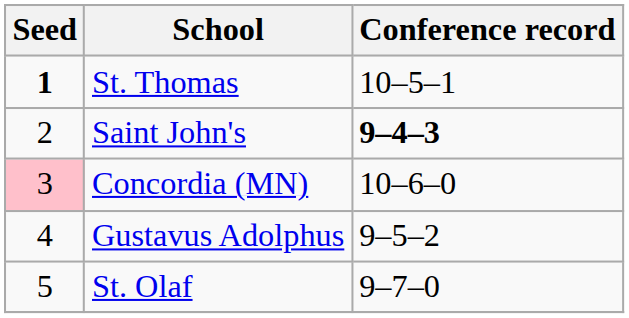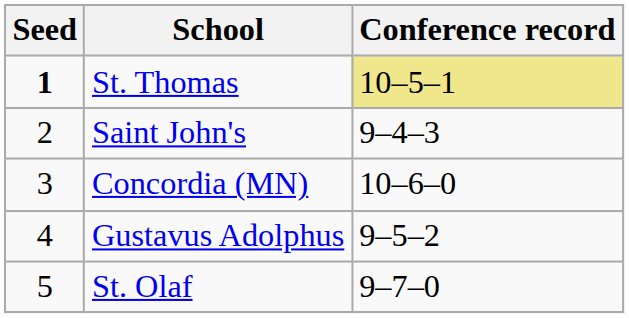(408, 81) no background -> (408, 81) khaki background
(400, 132) bold -> (400, 132) normal
(45, 183) pink background -> (45, 183) no background
